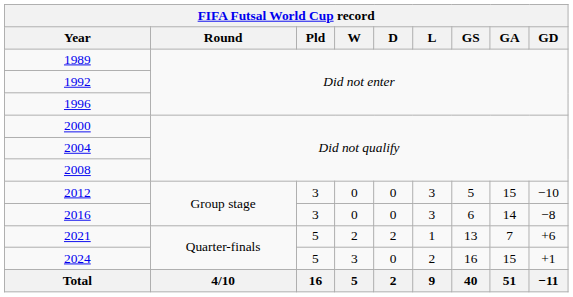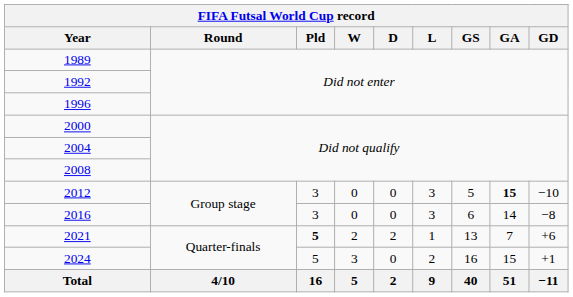(510, 192) normal -> (510, 192) bold
(315, 236) normal -> (315, 236) bold
